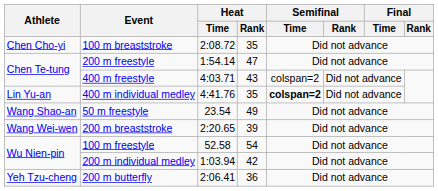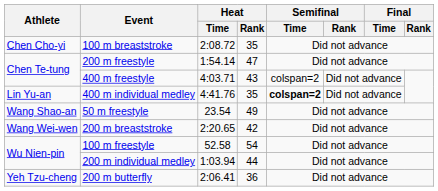(252, 128) 39 -> (252, 128) 42
(252, 162) 42 -> (252, 162) 44
